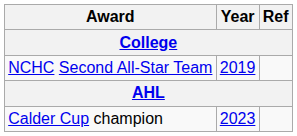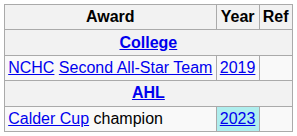(238, 118) no background -> (238, 118) paleturquoise background
